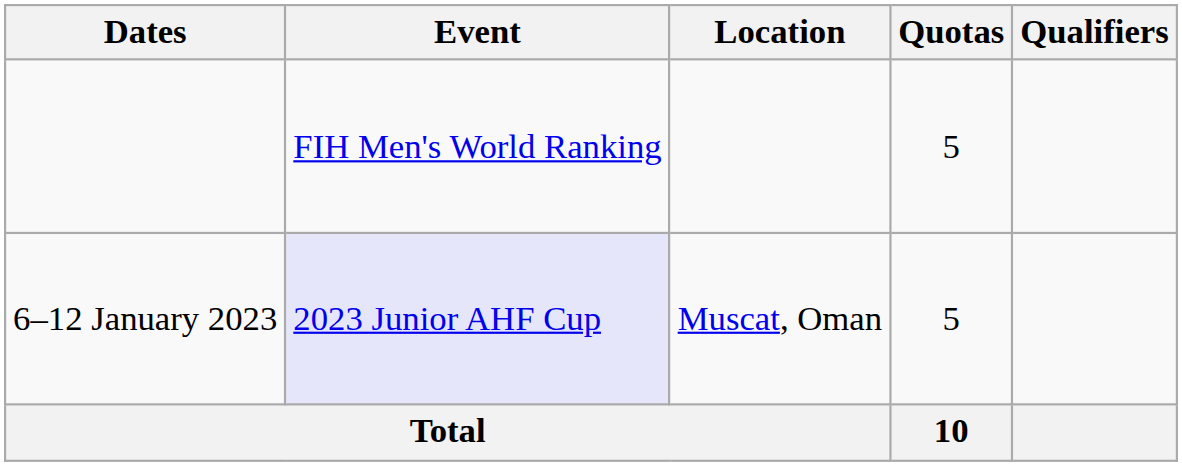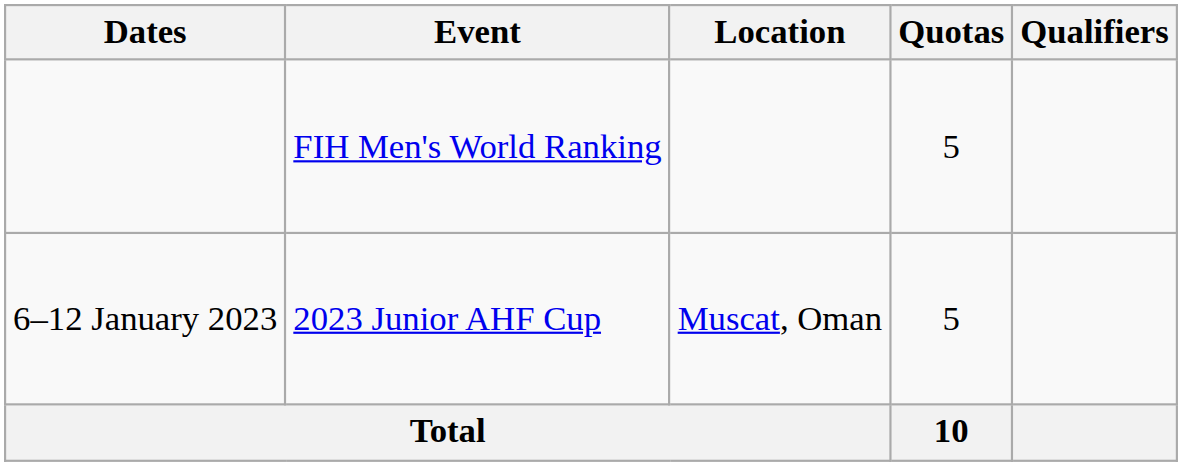(447, 317) lavender background -> (447, 317) no background
